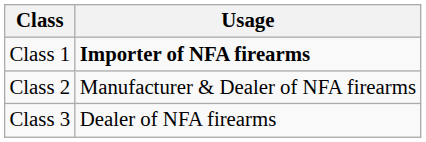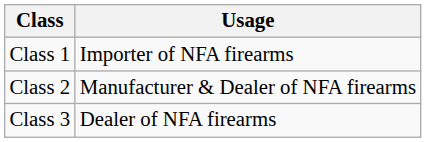(195, 53) bold -> (187, 53) normal
